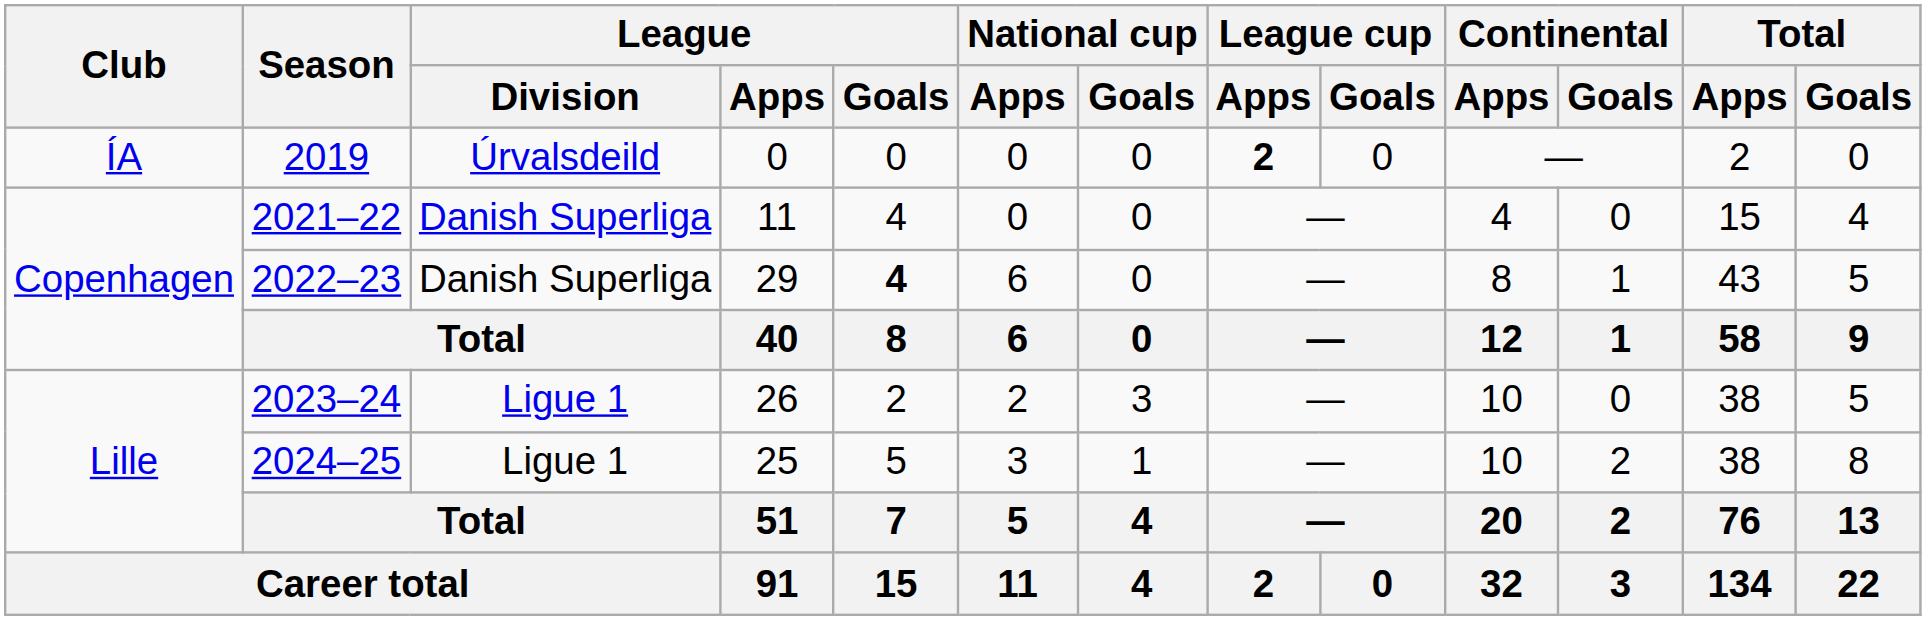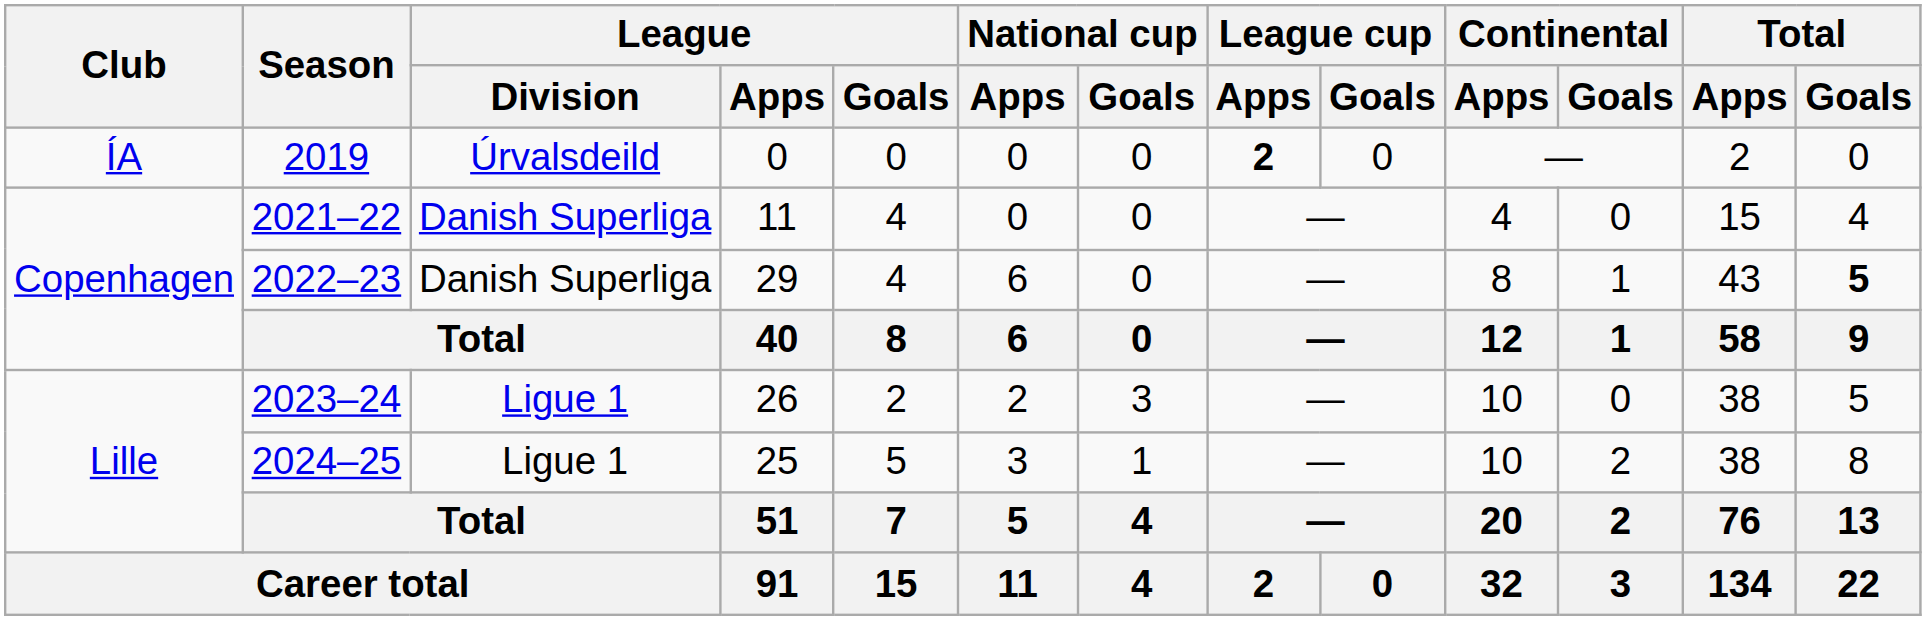(896, 278) bold -> (896, 278) normal
(1859, 278) normal -> (1859, 278) bold
